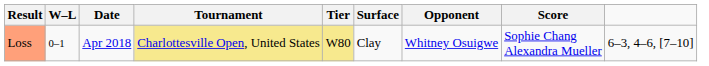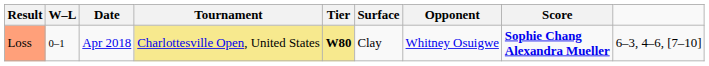(338, 42) normal -> (339, 42) bold
(553, 42) normal -> (557, 42) bold
